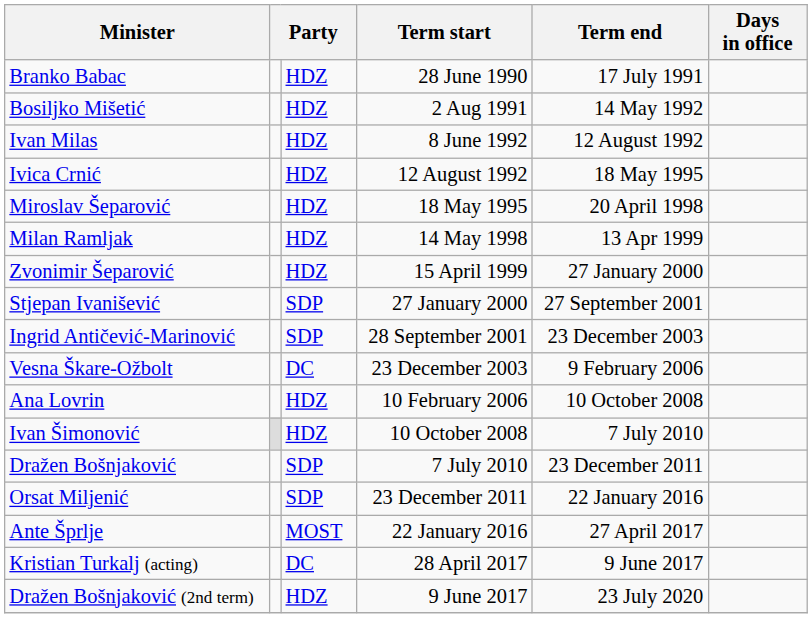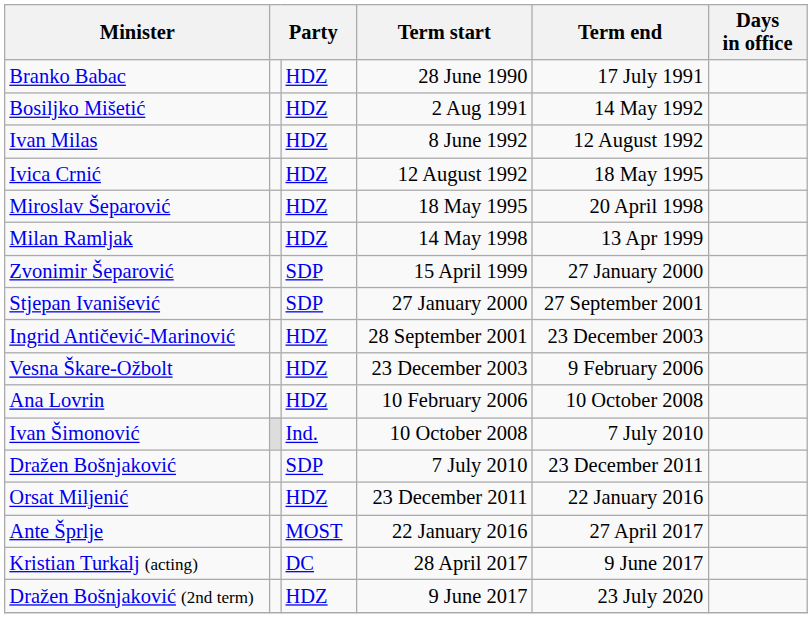(307, 271) HDZ -> (304, 271) SDP
(304, 336) SDP -> (307, 336) HDZ
(300, 368) DC -> (307, 368) HDZ
(307, 433) HDZ -> (302, 433) Ind.
(304, 498) SDP -> (307, 498) HDZ
